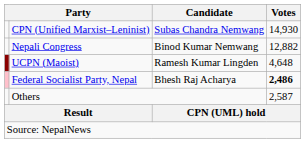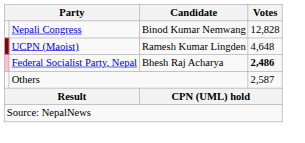- row: (81, 29)
(283, 46) 12,882 -> (265, 29) 12,828
